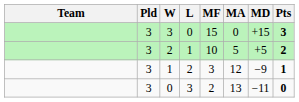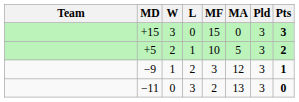columns swapped: (149, 13) <-> (261, 13)
